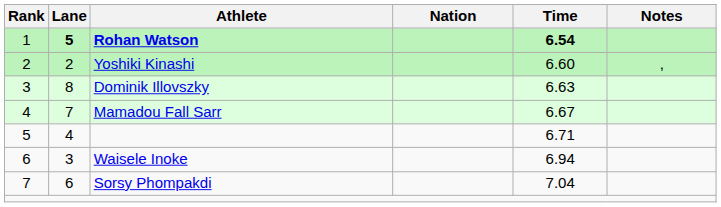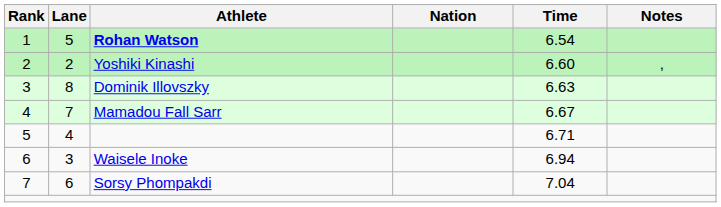(69, 40) bold -> (69, 40) normal
(560, 40) bold -> (560, 40) normal
